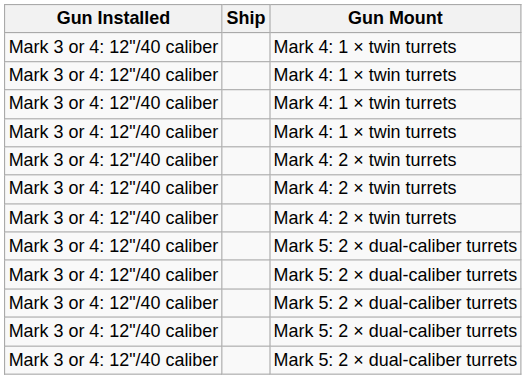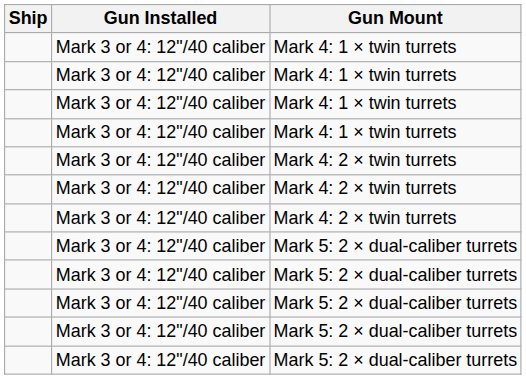columns swapped: (246, 18) <-> (113, 18)
